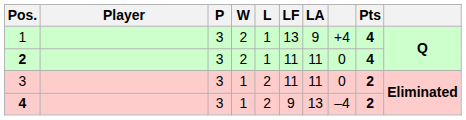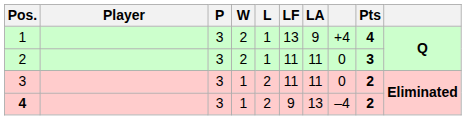(22, 59) bold -> (22, 59) normal
(370, 59) 4 -> (370, 59) 3
